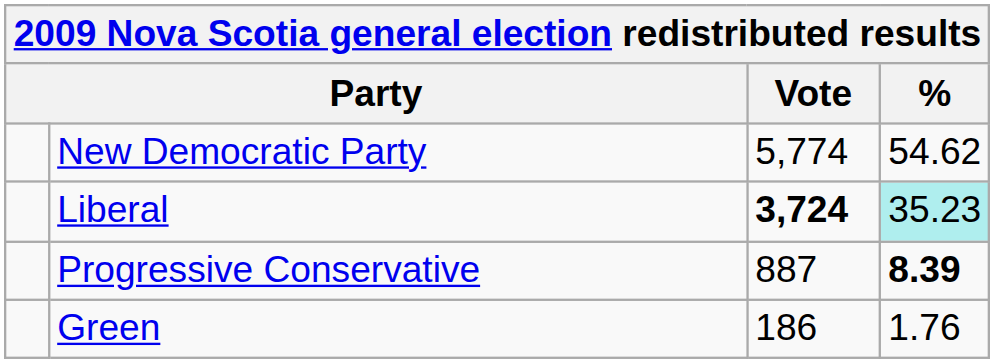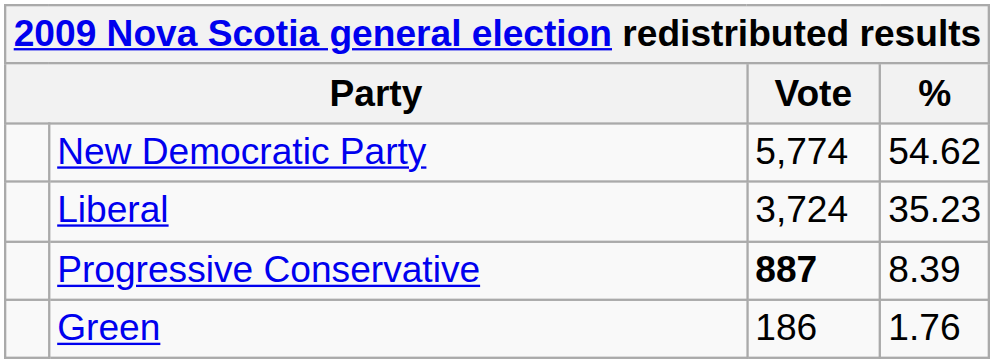(802, 210) bold -> (802, 210) normal
(935, 210) paleturquoise background -> (935, 210) no background
(786, 269) normal -> (786, 269) bold
(924, 269) bold -> (924, 269) normal
